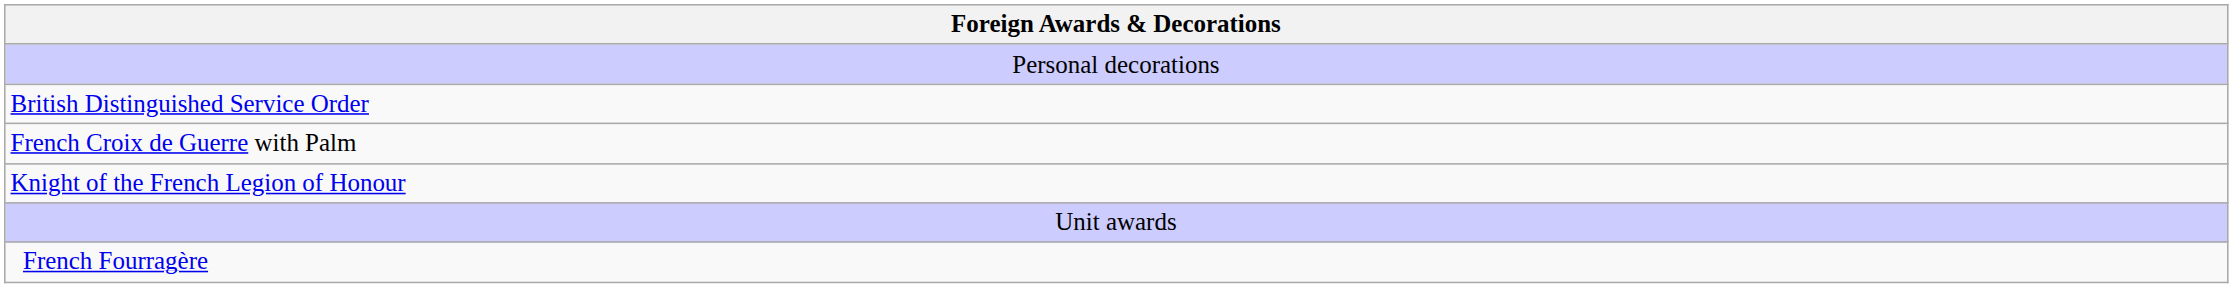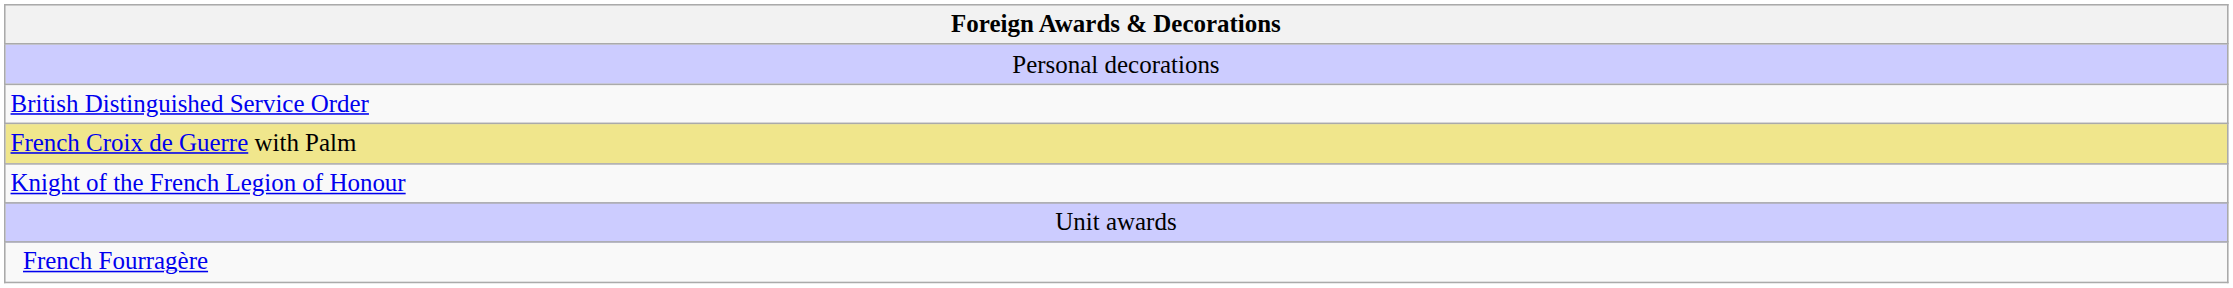(183, 143) no background -> (183, 143) khaki background
